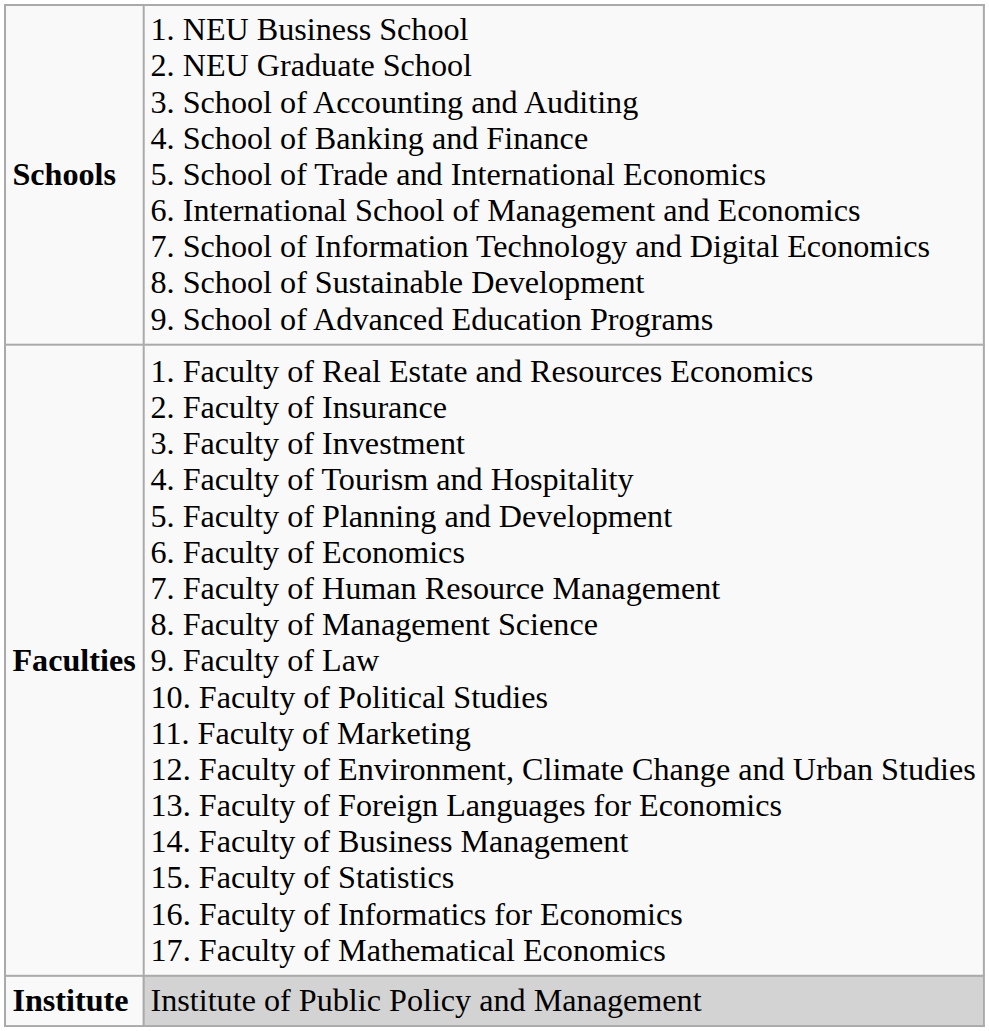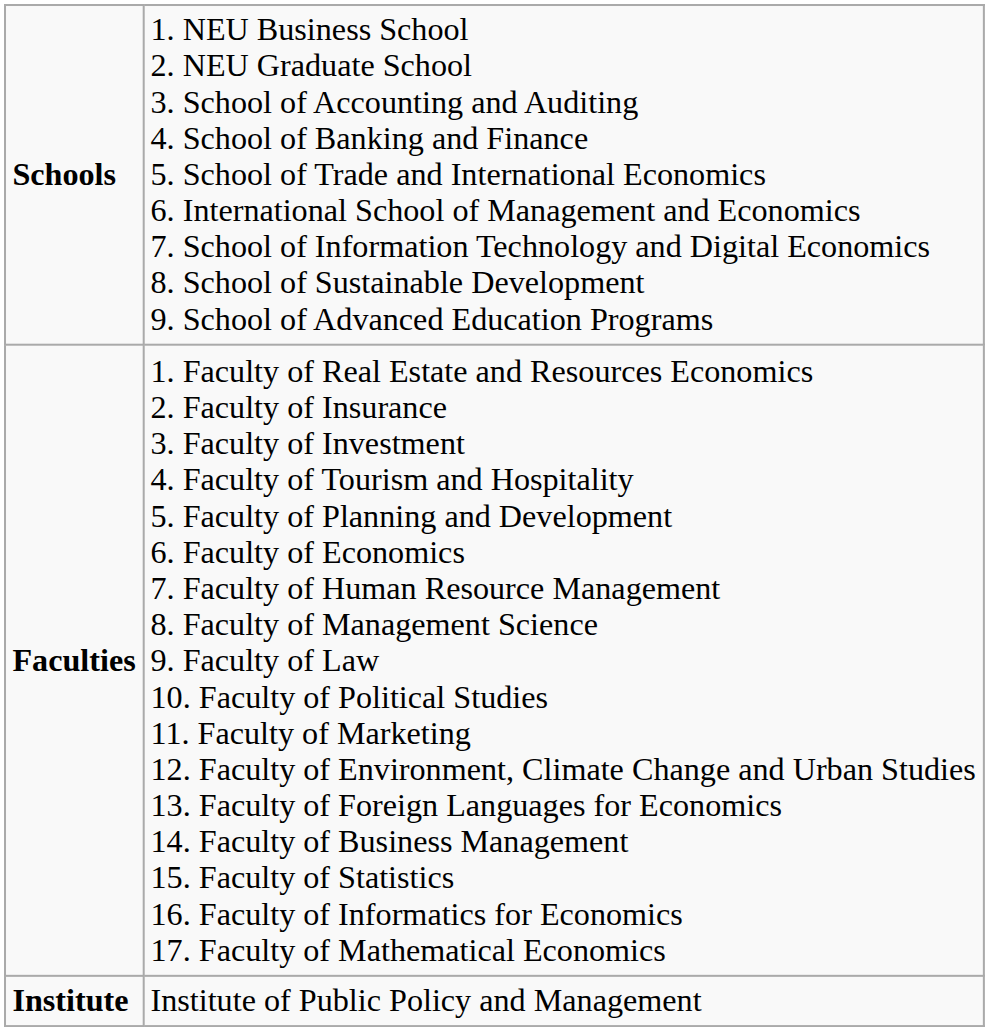(426, 1000) lightgrey background -> (426, 1000) no background
